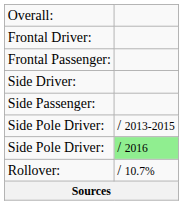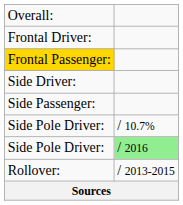(59, 59) no background -> (59, 59) gold background
(146, 125) / 2013-2015 -> (136, 125) / 10.7%
(136, 170) / 10.7% -> (146, 170) / 2013-2015
